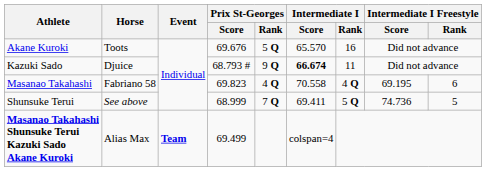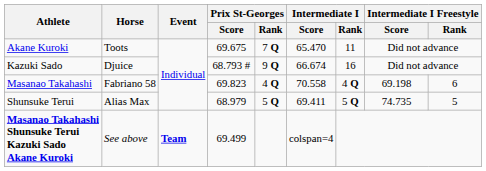(231, 48) 69.676 -> (231, 48) 69.675
(271, 48) 5 Q -> (271, 48) 7 Q
(311, 48) 65.570 -> (311, 48) 65.470
(350, 48) 16 -> (350, 48) 11
(311, 66) bold -> (311, 66) normal
(350, 66) 11 -> (350, 66) 16
(396, 84) 69.195 -> (396, 84) 69.198
(126, 101) See above -> (127, 101) Alias Max
(231, 101) 68.999 -> (231, 101) 68.979
(271, 101) 7 Q -> (271, 101) 5 Q
(396, 101) 74.736 -> (396, 101) 74.735
(127, 138) Alias Max -> (126, 138) See above
